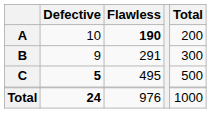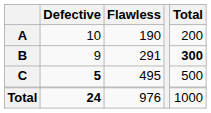(150, 35) bold -> (150, 35) normal
(192, 55) normal -> (192, 55) bold
